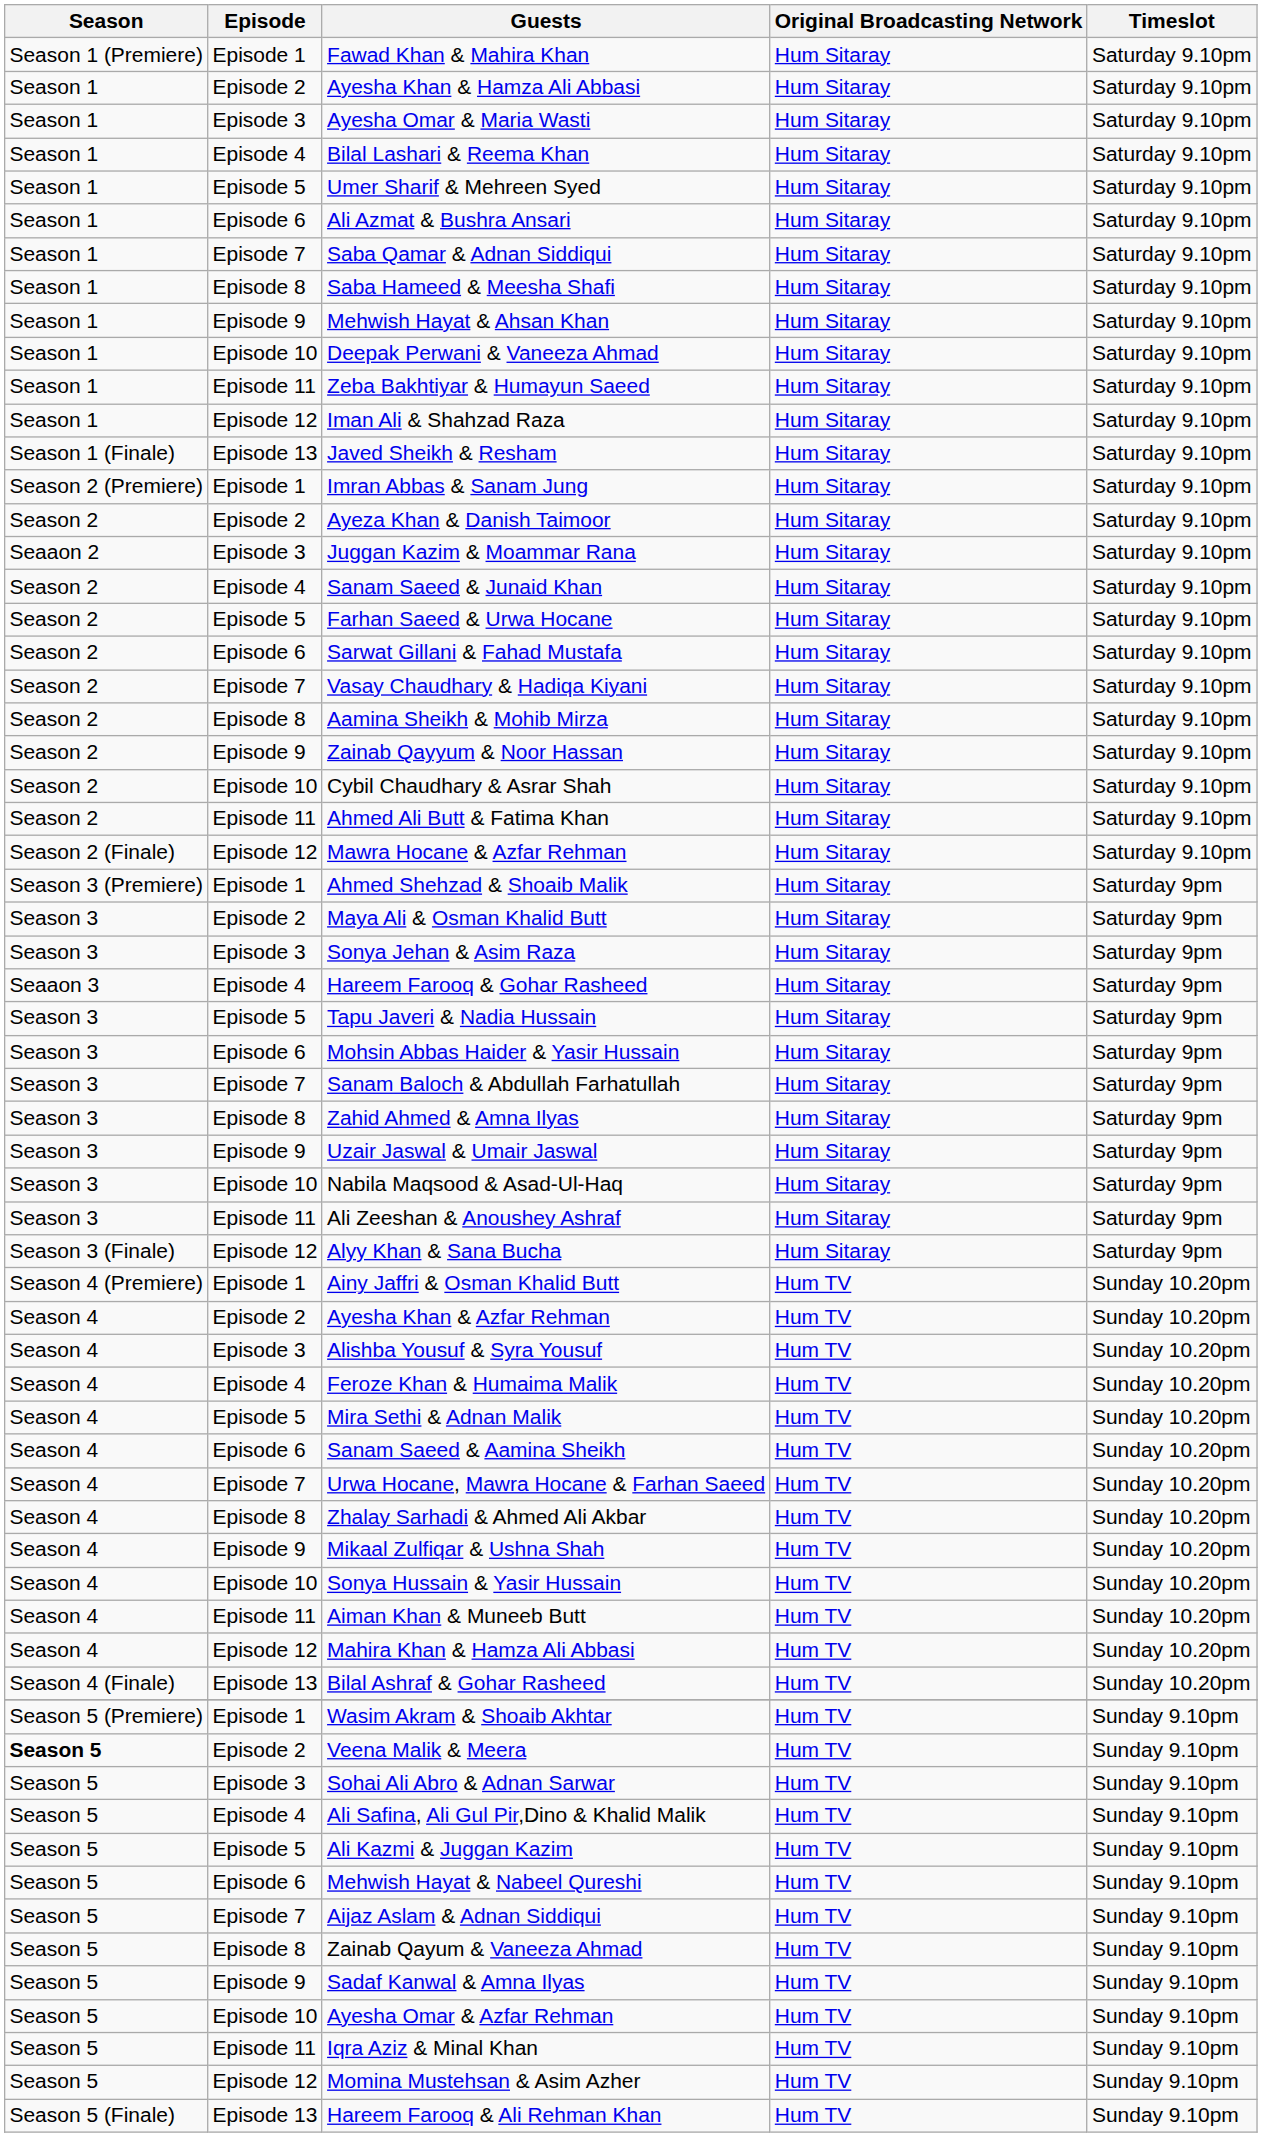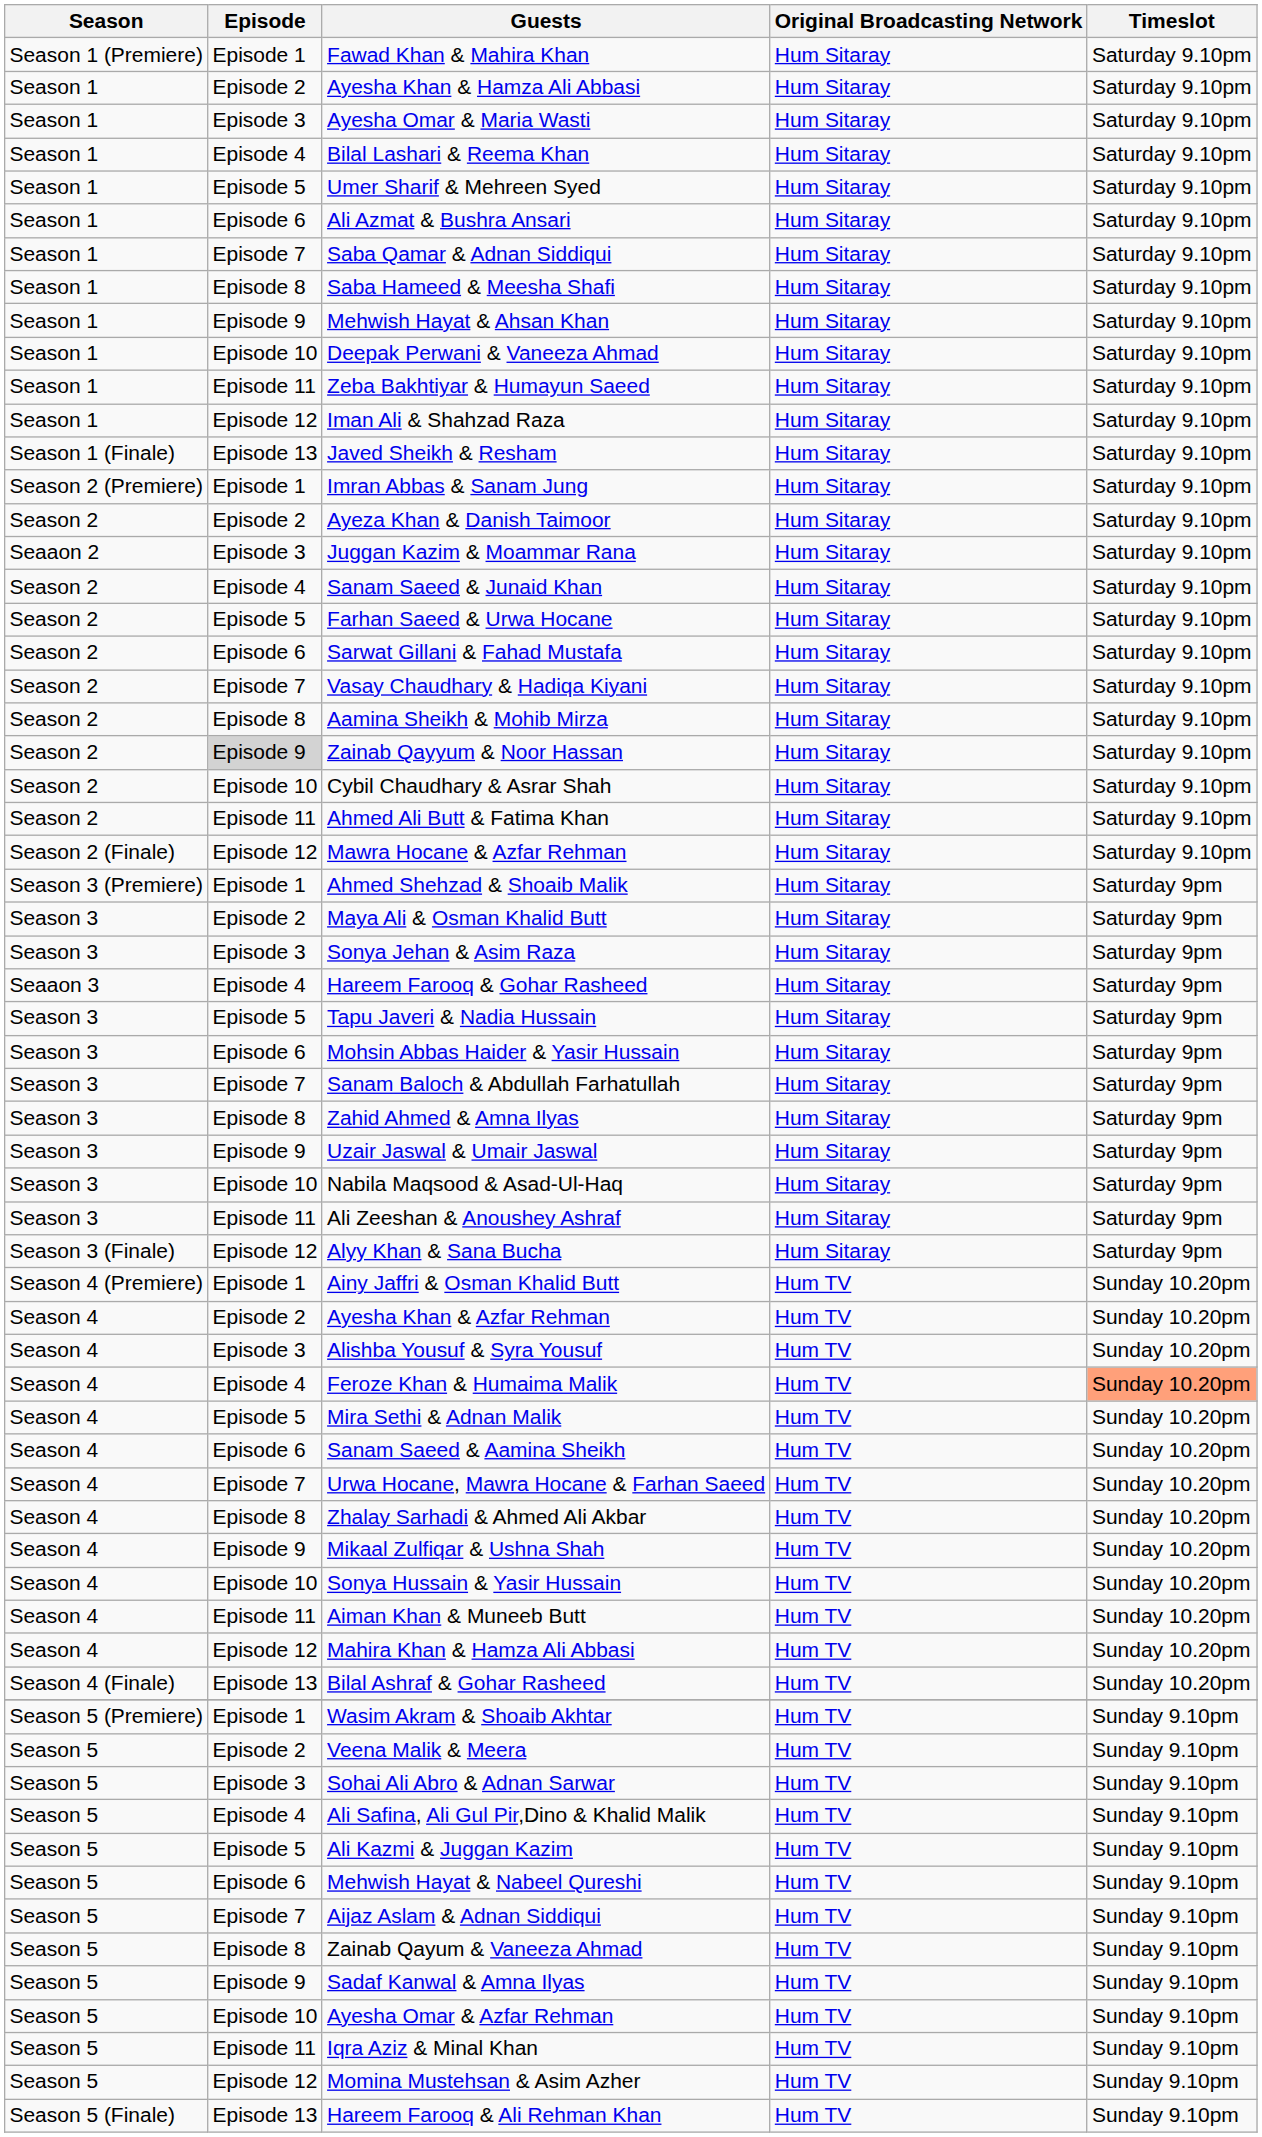(259, 752) no background -> (259, 752) lightgrey background
(1171, 1384) no background -> (1171, 1384) lightsalmon background
(56, 1749) bold -> (54, 1749) normal
